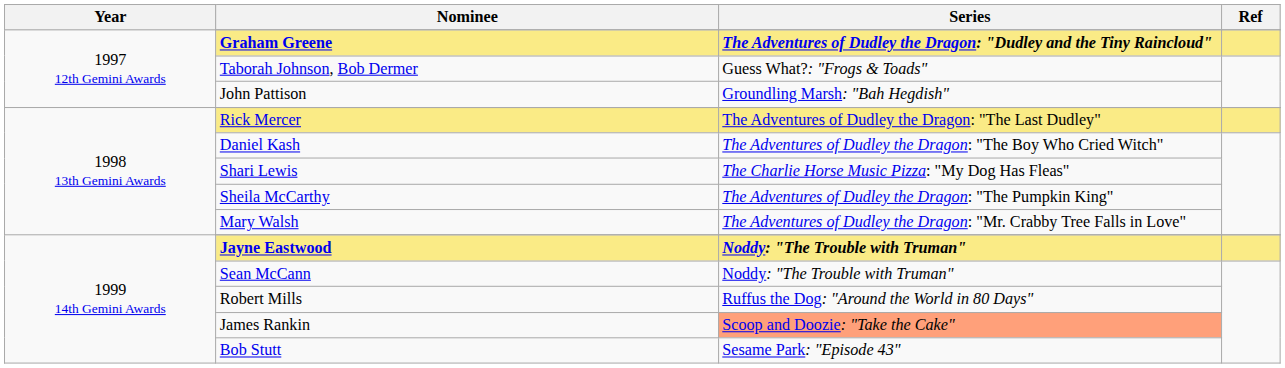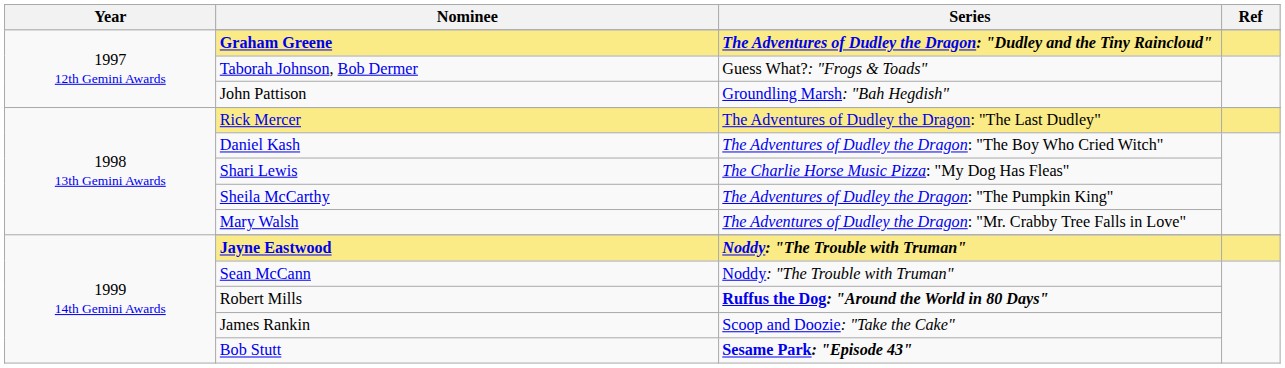(878, 299) normal -> (885, 299) bold
(839, 324) lightsalmon background -> (839, 324) no background
(811, 350) normal -> (817, 350) bold
